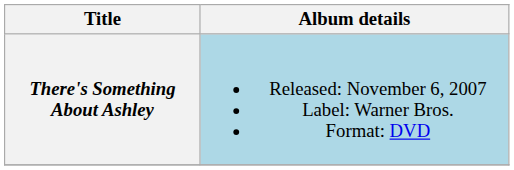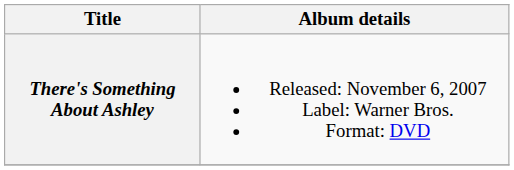(354, 110) lightblue background -> (354, 110) no background
